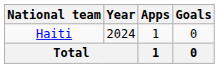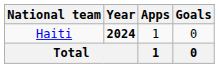(121, 34) normal -> (121, 34) bold
